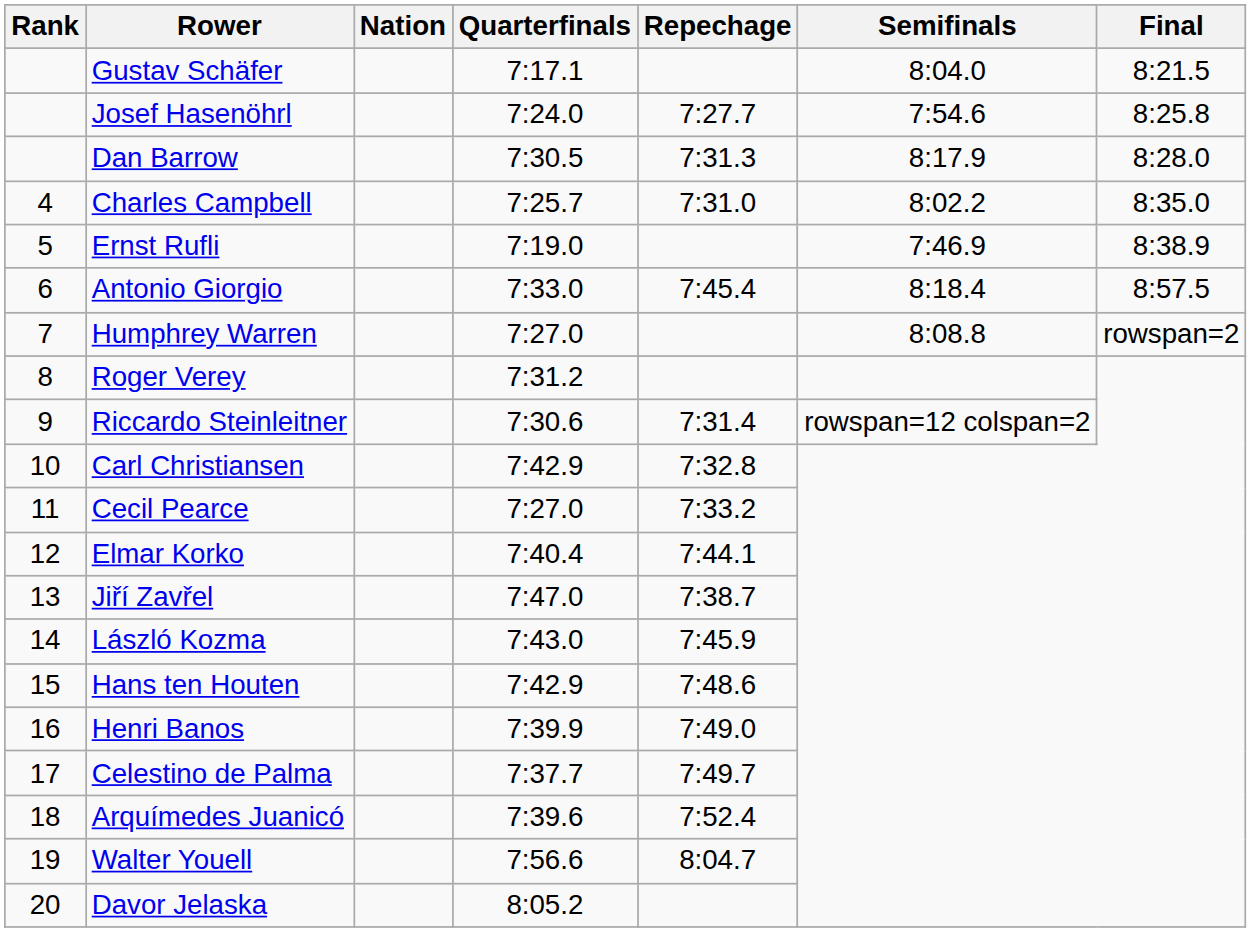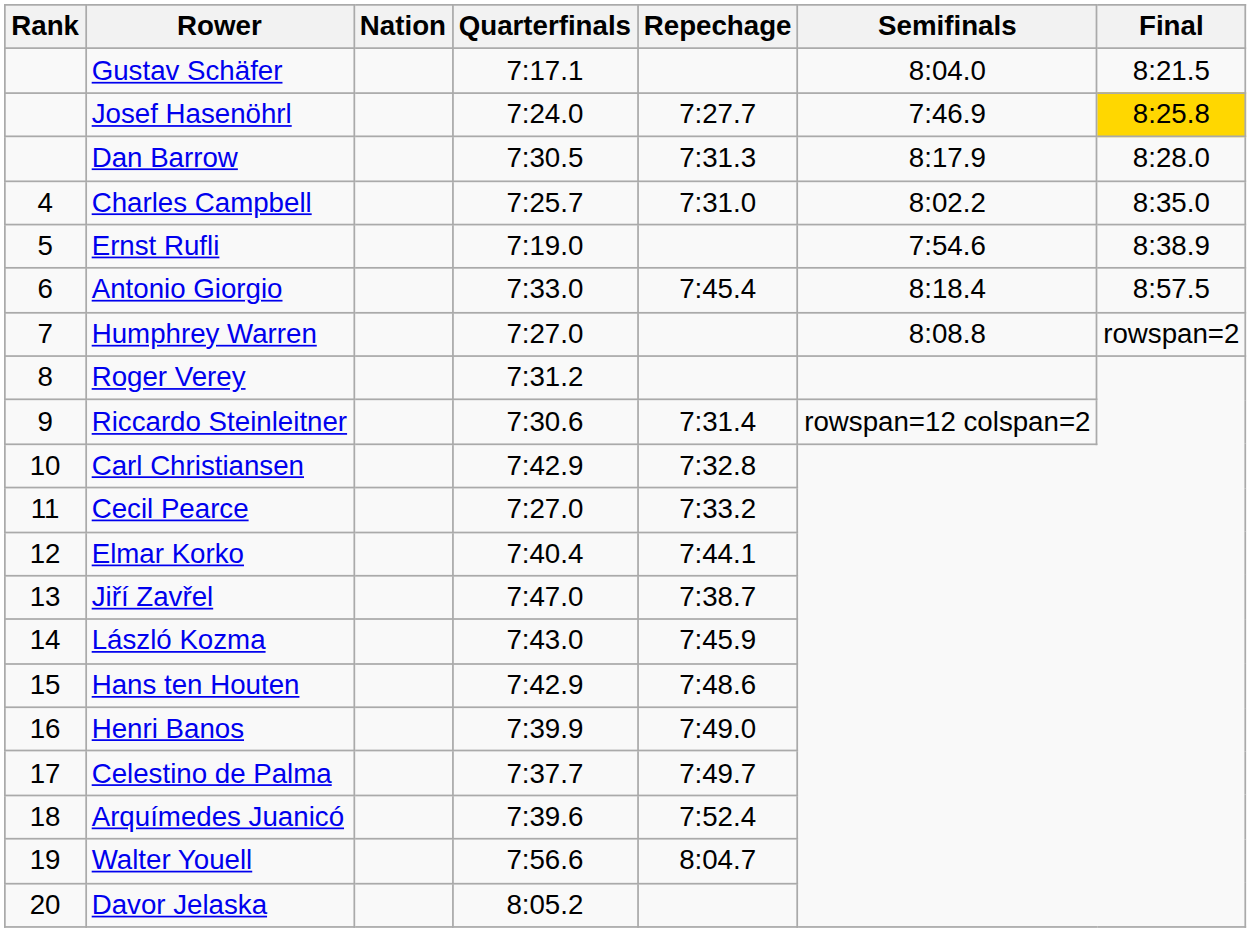(947, 114) 7:54.6 -> (947, 114) 7:46.9
(1171, 114) no background -> (1171, 114) gold background
(947, 245) 7:46.9 -> (947, 245) 7:54.6
